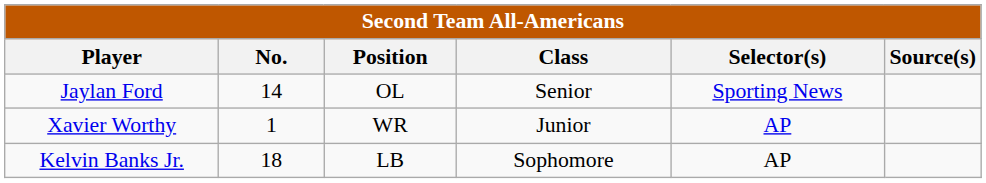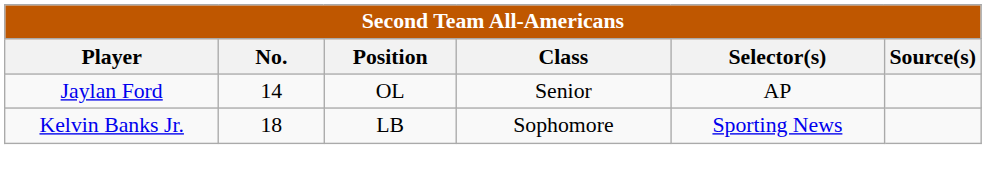(777, 90) Sporting News -> (777, 90) AP
- row: (112, 125)
(777, 159) AP -> (777, 125) Sporting News
